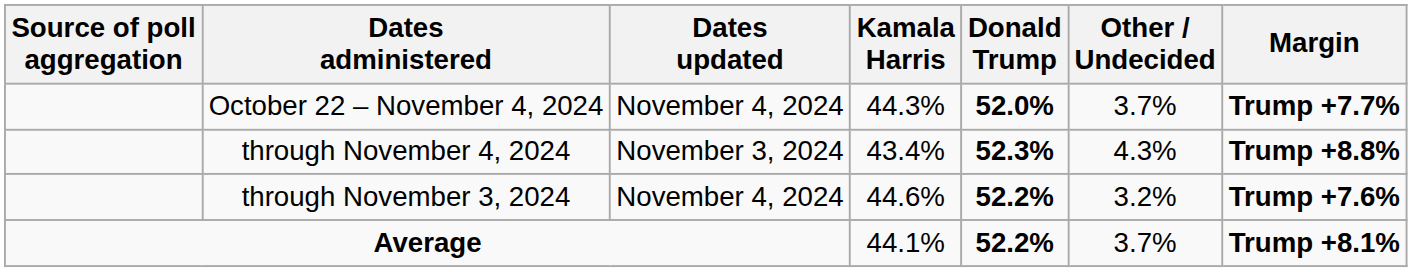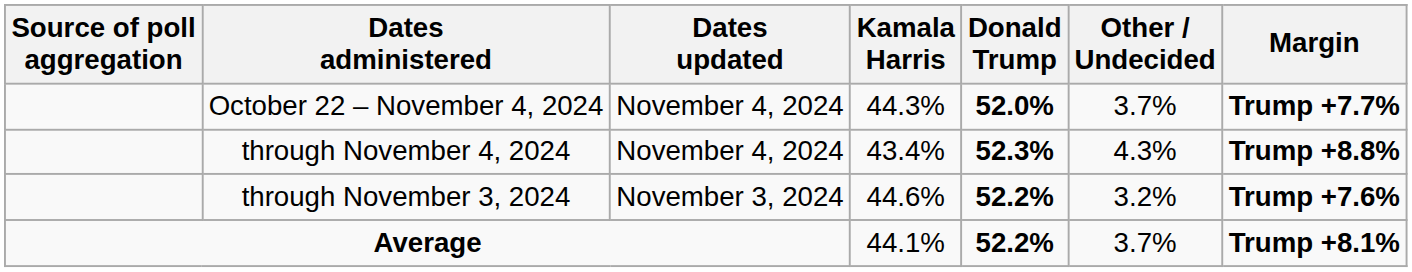(730, 151) November 3, 2024 -> (730, 151) November 4, 2024
(730, 197) November 4, 2024 -> (730, 197) November 3, 2024
